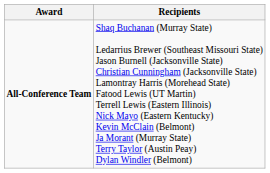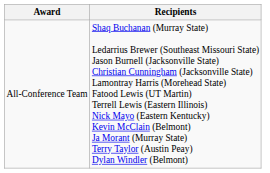(49, 94) bold -> (47, 94) normal
